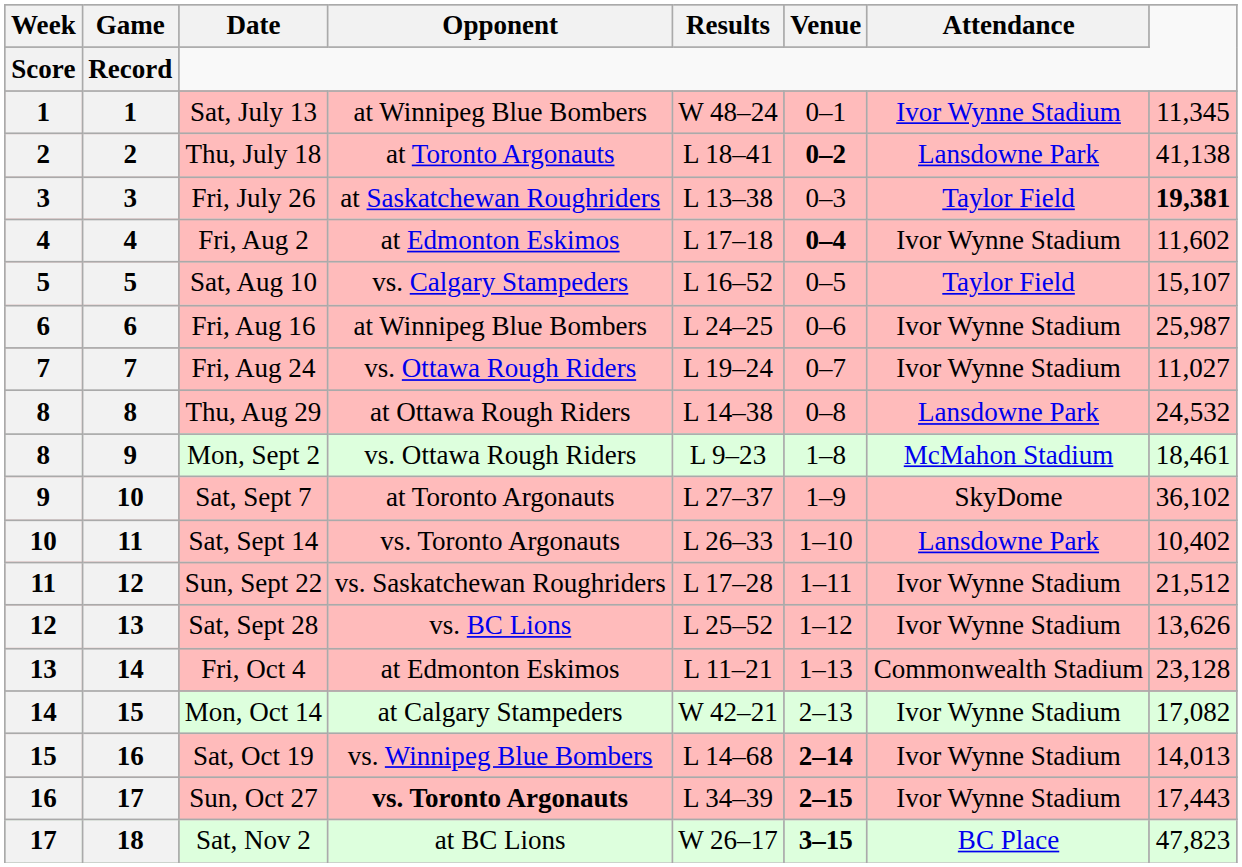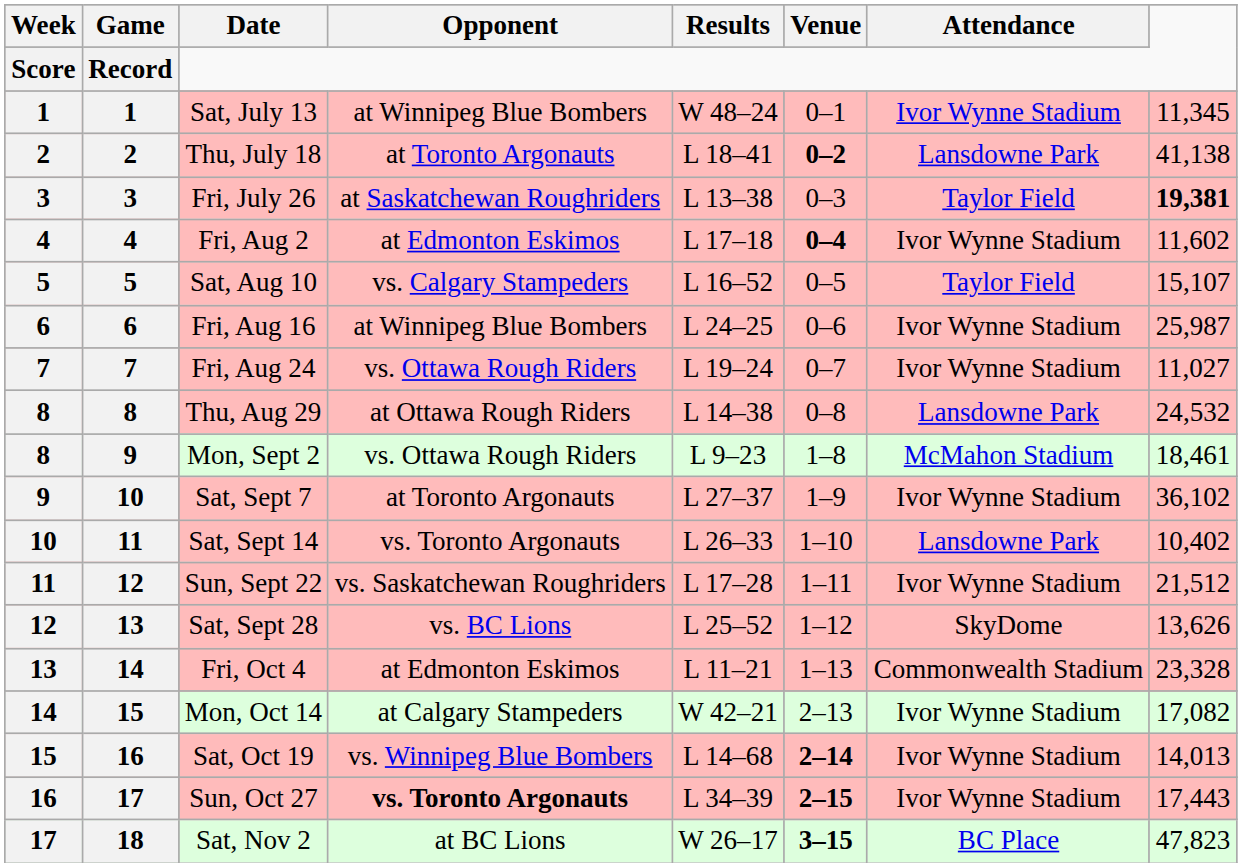(1009, 497) SkyDome -> (1009, 497) Ivor Wynne Stadium
(1009, 626) Ivor Wynne Stadium -> (1009, 626) SkyDome
(1193, 669) 23,128 -> (1193, 669) 23,328
